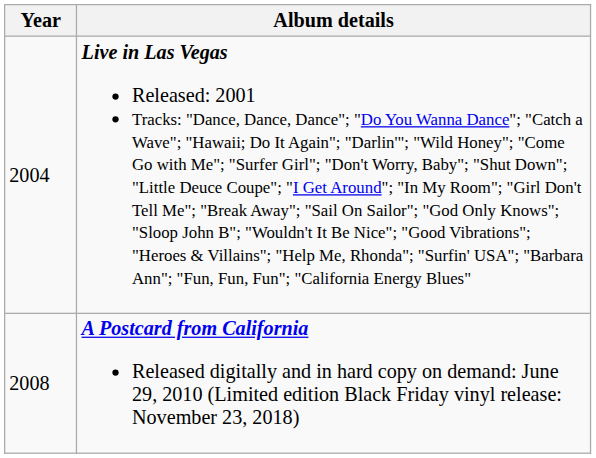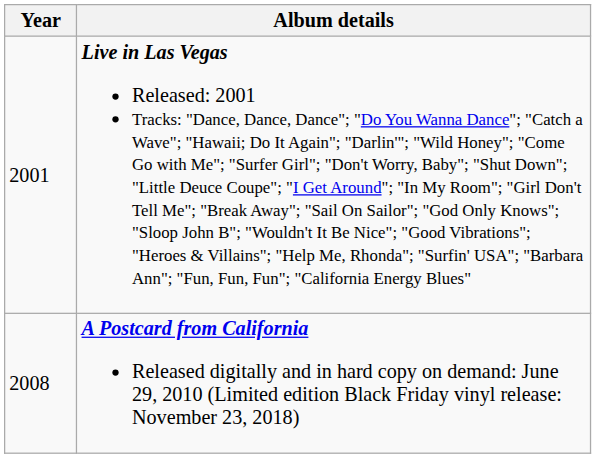(29, 174) 2004 -> (29, 174) 2001
